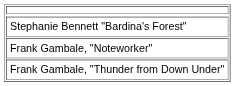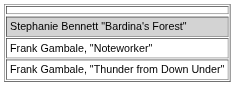(98, 26) no background -> (98, 26) lightgrey background
